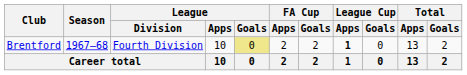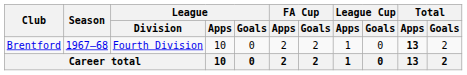(252, 45) khaki background -> (252, 45) no background
(348, 45) bold -> (348, 45) normal
(413, 45) normal -> (413, 45) bold
